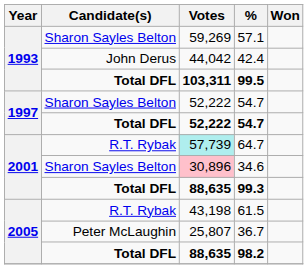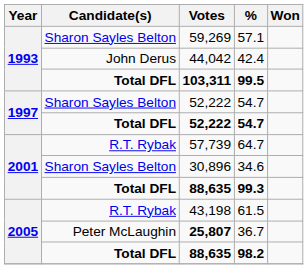(210, 145) paleturquoise background -> (210, 145) no background
(210, 167) pink background -> (210, 167) no background
(210, 232) normal -> (210, 232) bold
